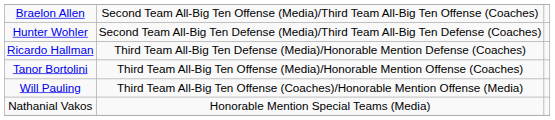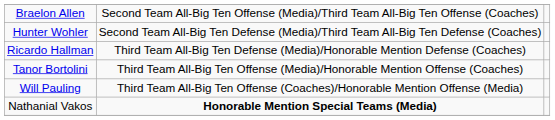(320, 106) normal -> (320, 106) bold
